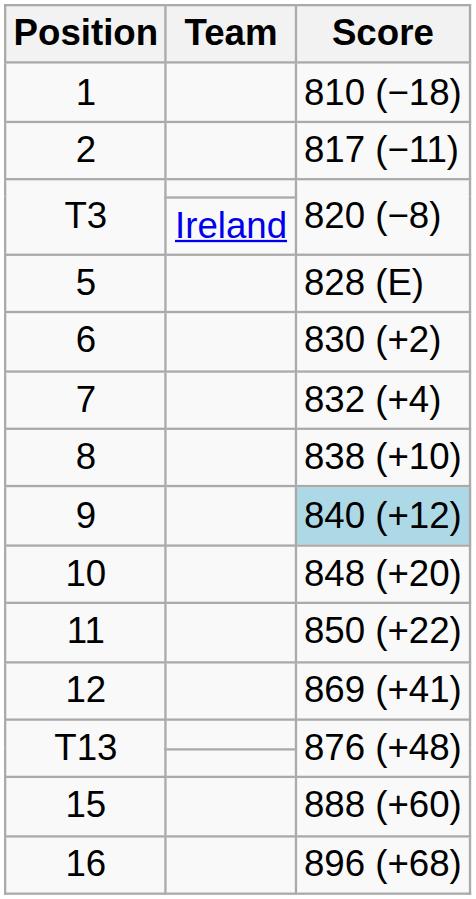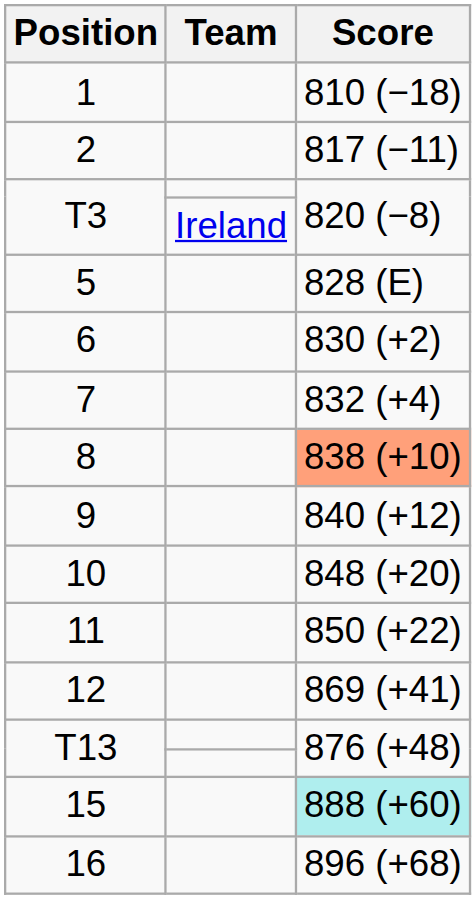(383, 457) no background -> (383, 457) lightsalmon background
(383, 515) lightblue background -> (383, 515) no background
(383, 805) no background -> (383, 805) paleturquoise background
